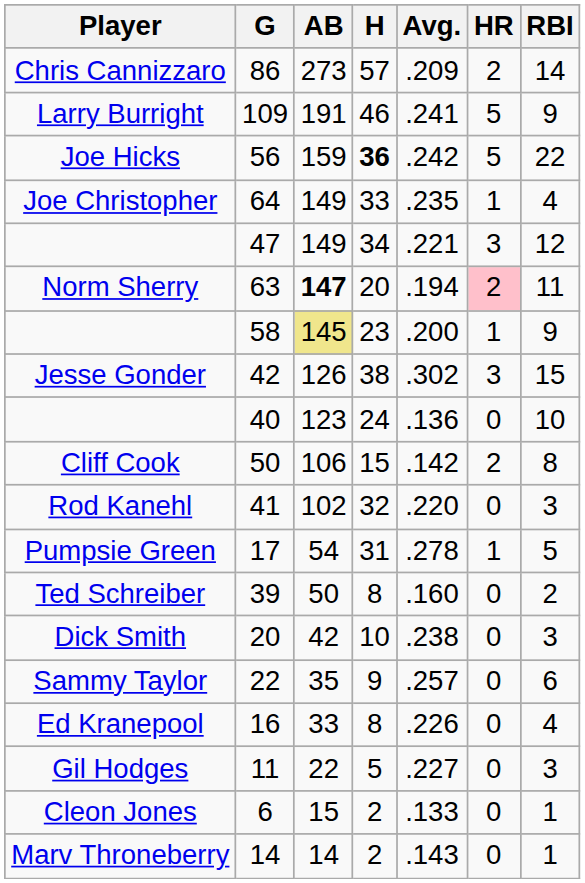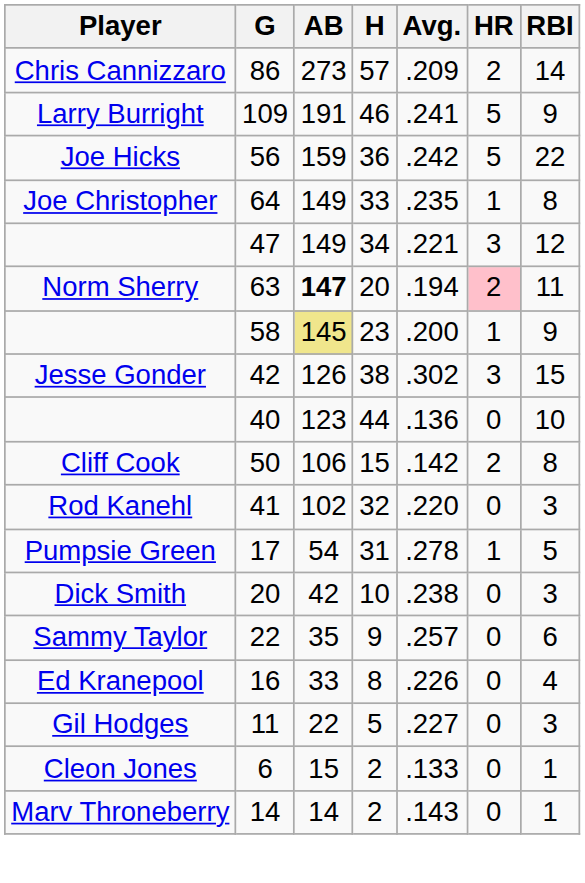(375, 157) bold -> (375, 157) normal
(550, 200) 4 -> (550, 200) 8
(375, 419) 24 -> (375, 419) 44
- row: (265, 593)
